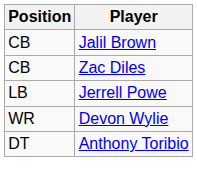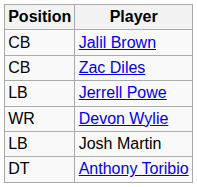+ row: (120, 144)
